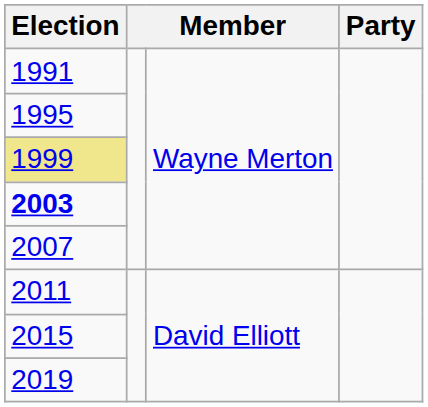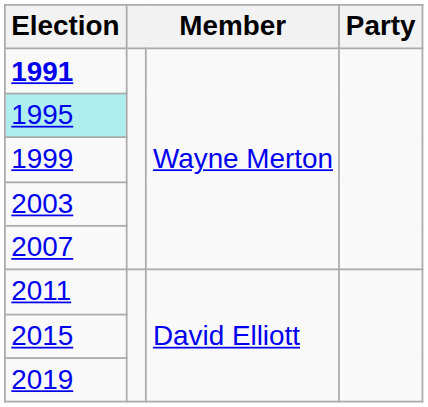(42, 70) normal -> (42, 70) bold
(42, 114) no background -> (42, 114) paleturquoise background
(42, 159) khaki background -> (42, 159) no background
(42, 203) bold -> (42, 203) normal
